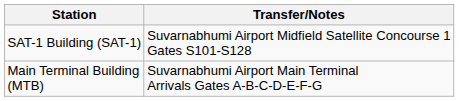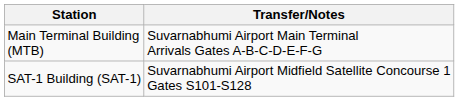rows swapped: (73, 78) <-> (74, 43)
